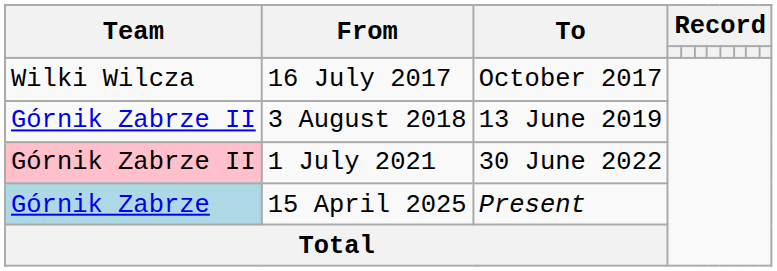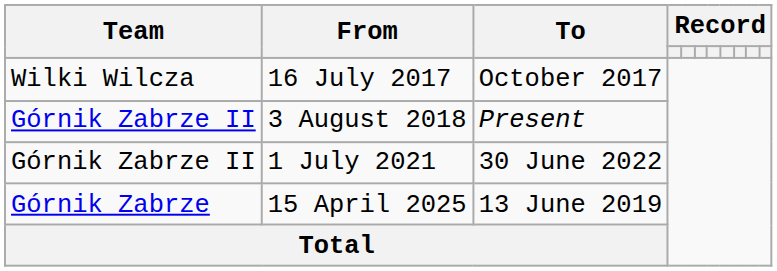(571, 121) 13 June 2019 -> (532, 121) Present
(133, 162) pink background -> (133, 162) no background
(110, 204) lightblue background -> (110, 204) no background
(532, 204) Present -> (571, 204) 13 June 2019
